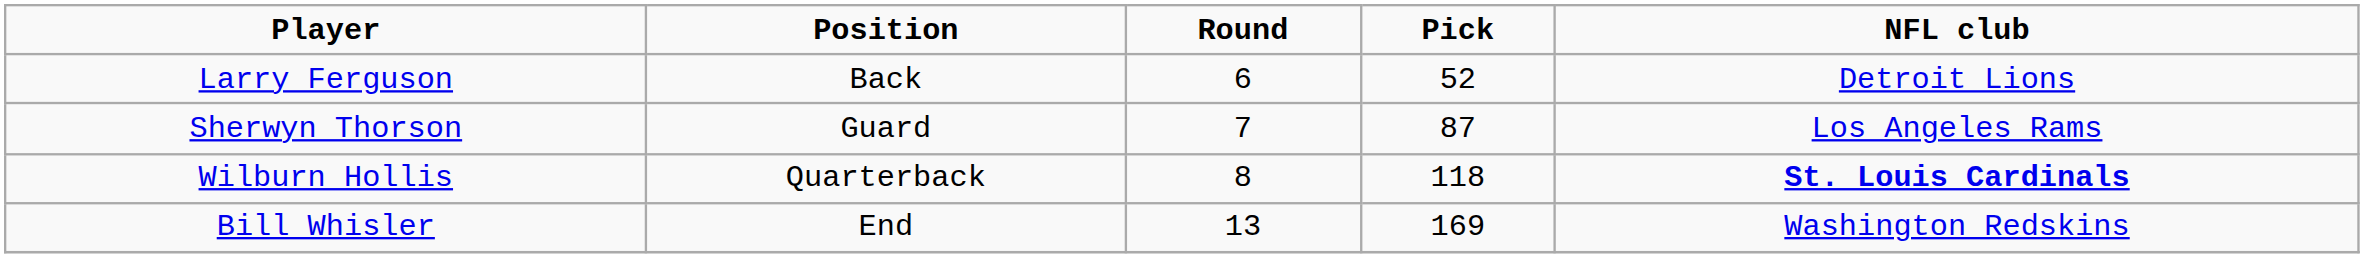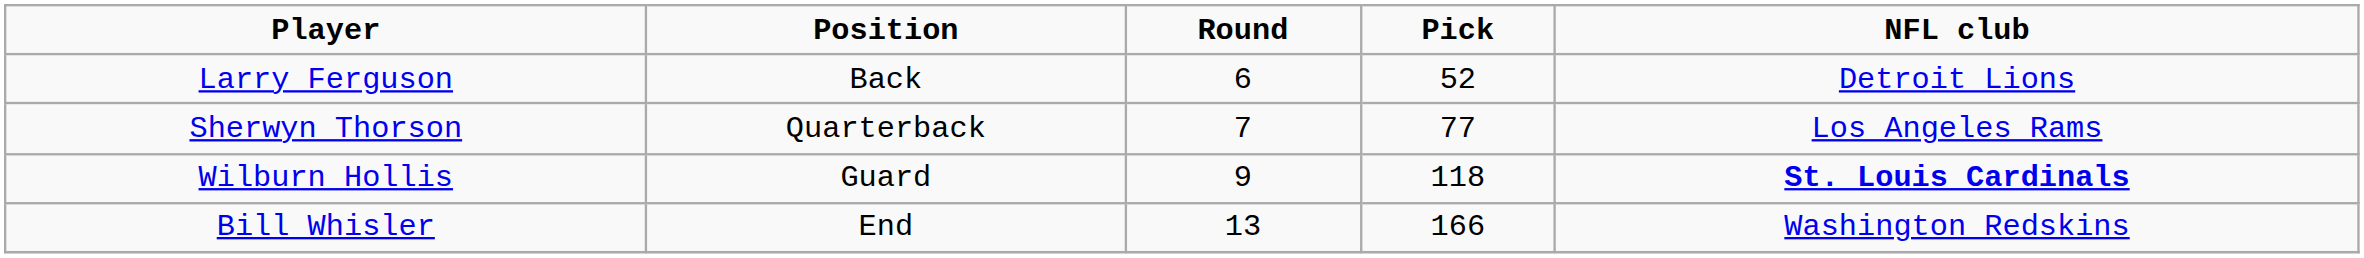(886, 129) Guard -> (886, 129) Quarterback
(1458, 129) 87 -> (1458, 129) 77
(886, 178) Quarterback -> (886, 178) Guard
(1243, 178) 8 -> (1243, 178) 9
(1458, 227) 169 -> (1458, 227) 166
